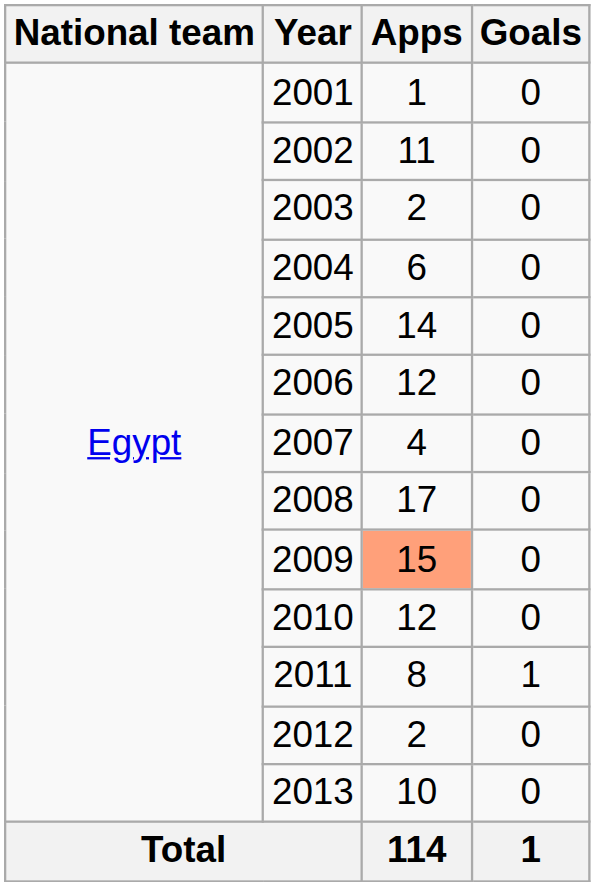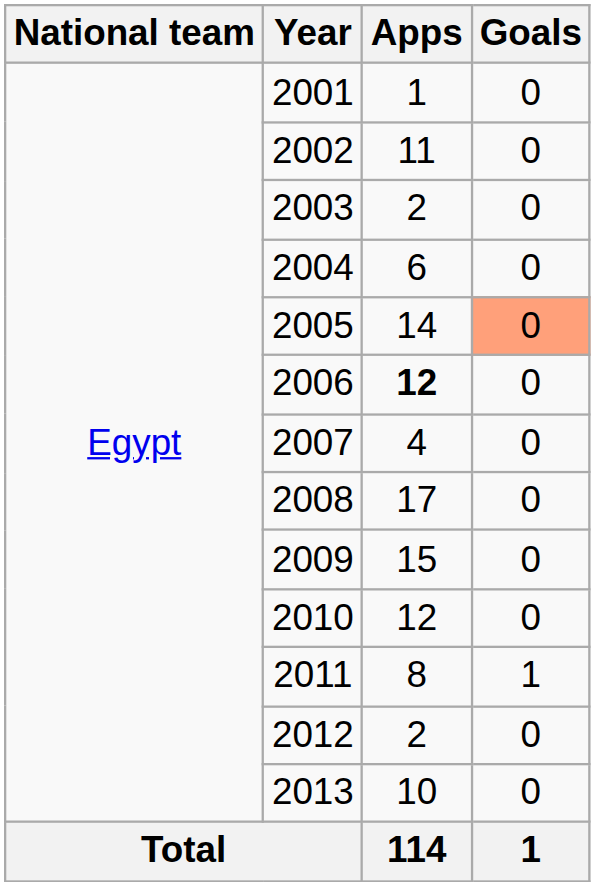(531, 325) no background -> (531, 325) lightsalmon background
(417, 383) normal -> (417, 383) bold
(417, 558) lightsalmon background -> (417, 558) no background
